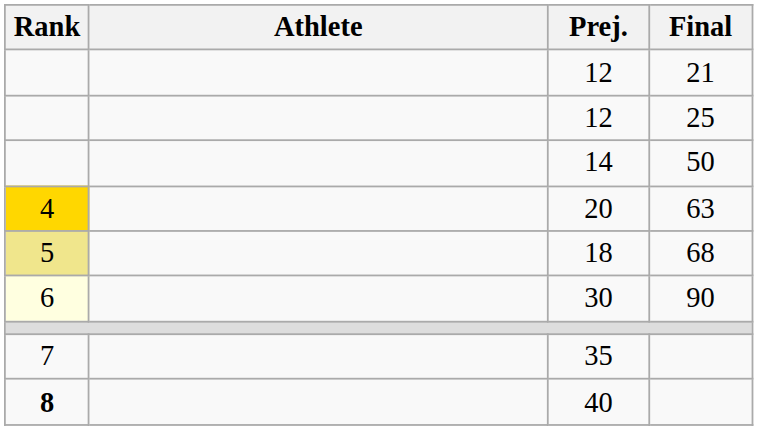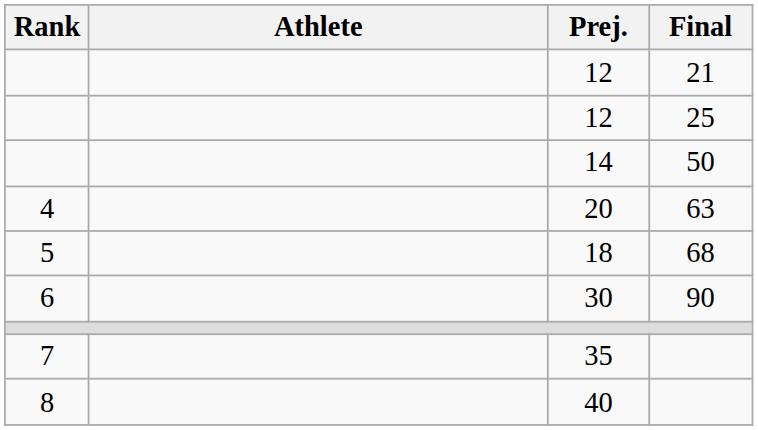(47, 207) gold background -> (47, 207) no background
(47, 252) khaki background -> (47, 252) no background
(47, 298) lightyellow background -> (47, 298) no background
(47, 401) bold -> (47, 401) normal
